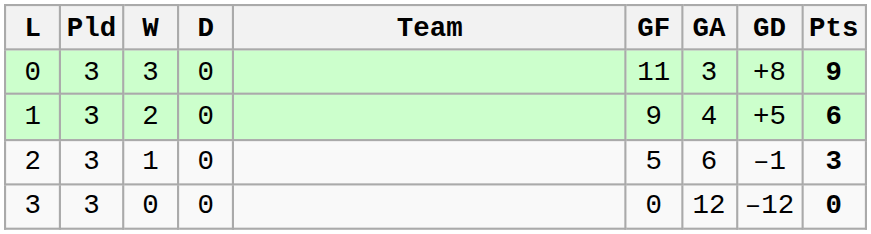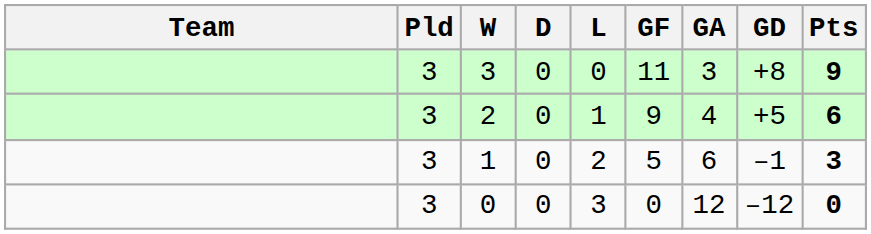columns swapped: (430, 27) <-> (33, 27)
